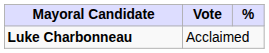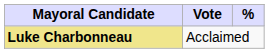(70, 37) no background -> (70, 37) khaki background
